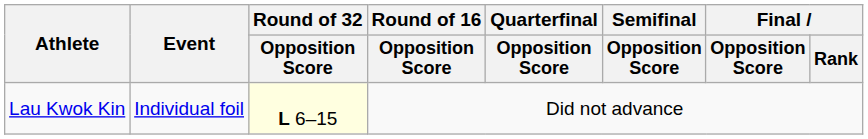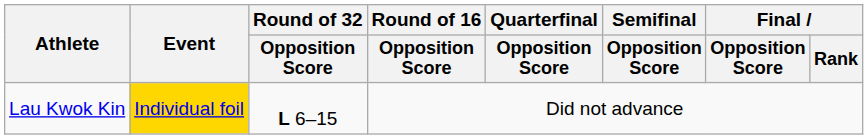(189, 109) no background -> (189, 109) gold background
(308, 119) lightyellow background -> (308, 119) no background
